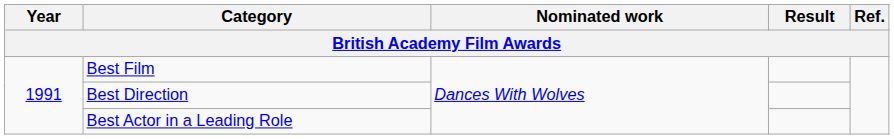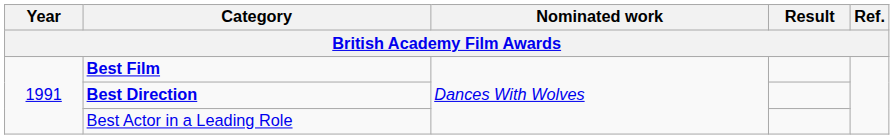(121, 69) normal -> (123, 69) bold
(137, 95) normal -> (142, 95) bold
